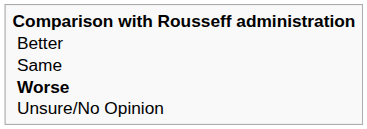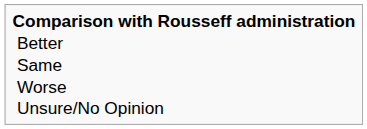(43, 87) bold -> (42, 87) normal
